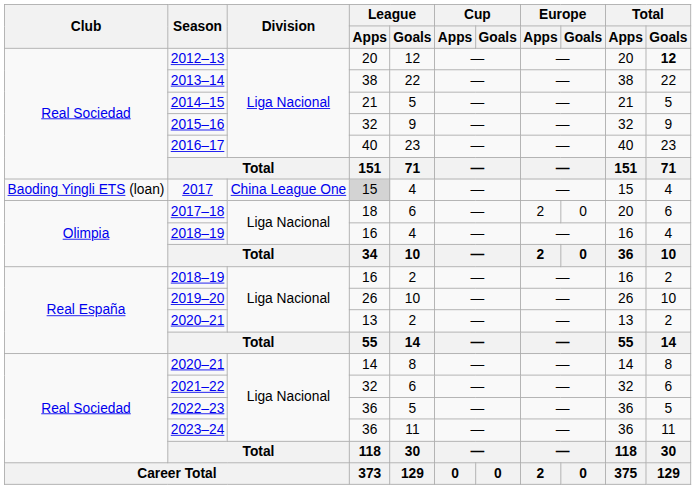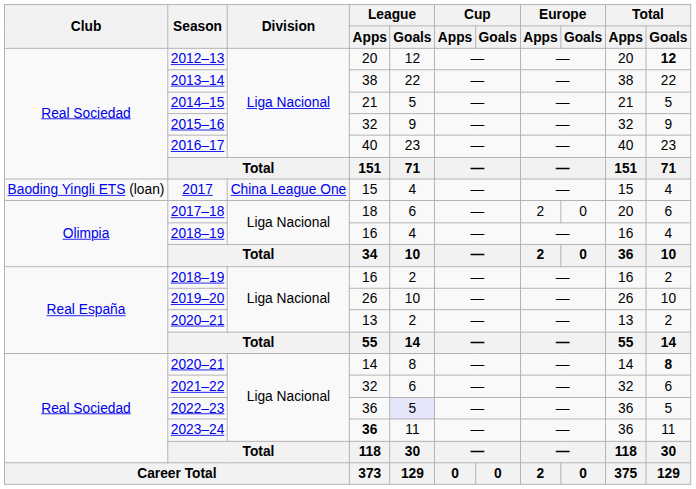(370, 189) lightgrey background -> (370, 189) no background
(668, 364) normal -> (668, 364) bold
(412, 408) no background -> (412, 408) lavender background
(370, 430) normal -> (370, 430) bold
